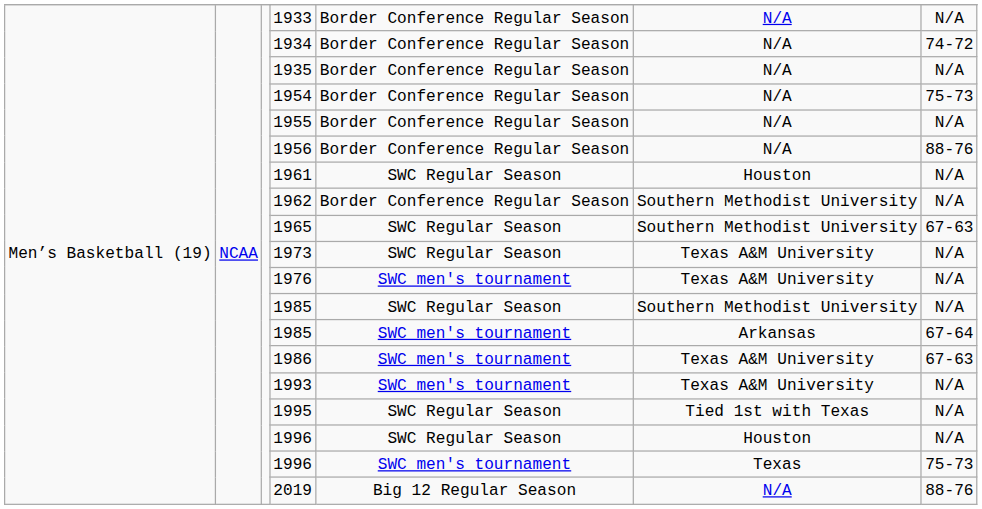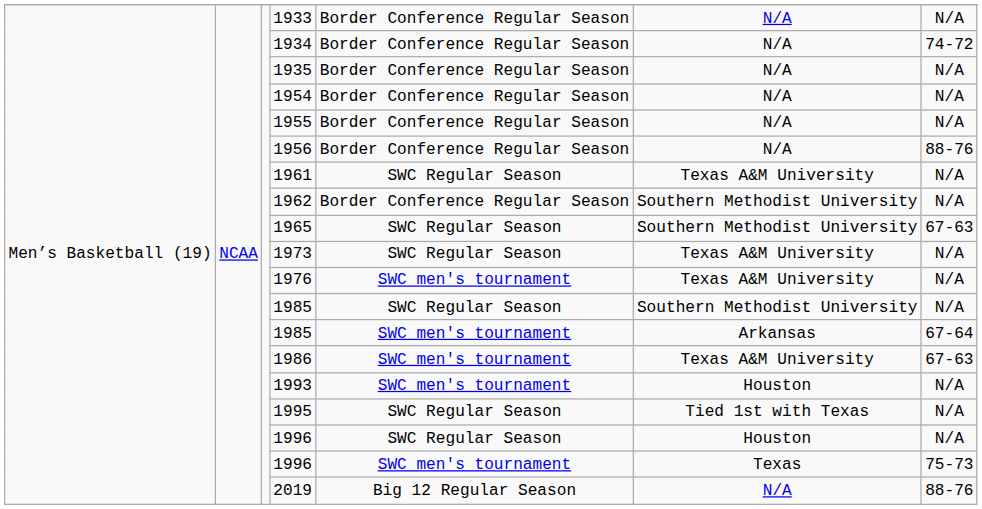(949, 97) 75-73 -> (949, 97) N/A
(777, 175) Houston -> (777, 175) Texas A&M University
(777, 386) Texas A&M University -> (777, 386) Houston
